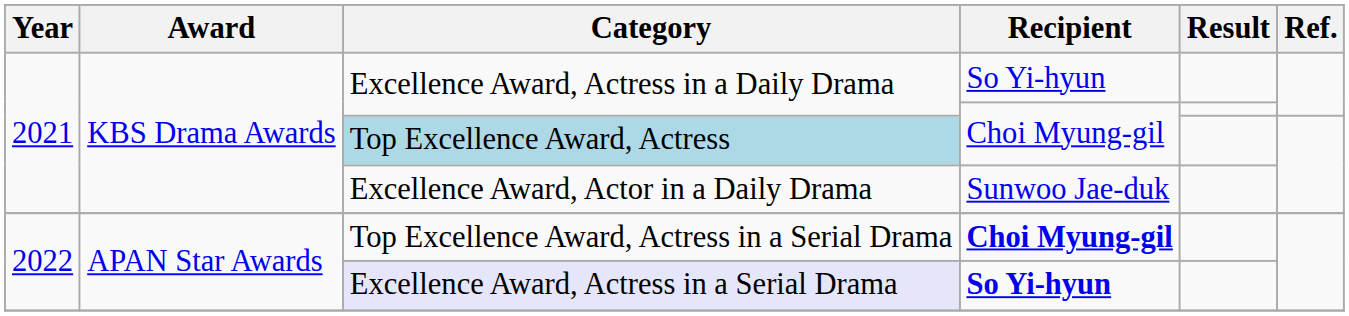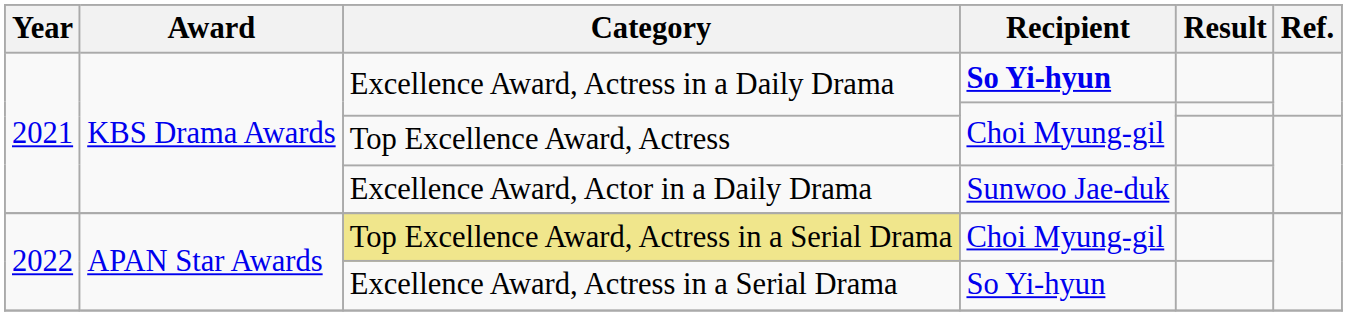(1036, 77) normal -> (1039, 77) bold
(540, 139) lightblue background -> (540, 139) no background
(651, 236) no background -> (651, 236) khaki background
(1070, 236) bold -> (1065, 236) normal
(624, 285) lavender background -> (624, 285) no background
(1039, 285) bold -> (1036, 285) normal
